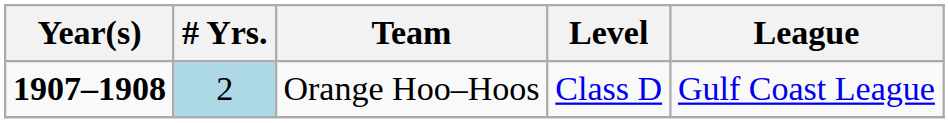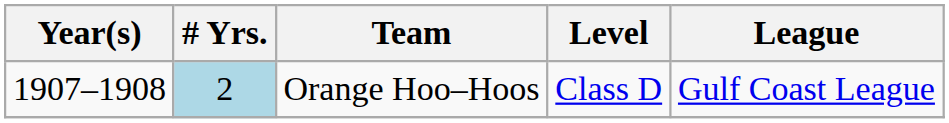(90, 88) bold -> (90, 88) normal
